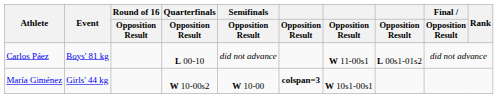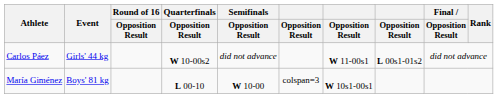(87, 56) Boys' 81 kg -> (87, 56) Girls' 44 kg
(190, 61) L 00-10 -> (190, 61) W 10-00s2
(87, 81) Girls' 44 kg -> (87, 81) Boys' 81 kg
(190, 86) W 10-00s2 -> (190, 86) L 00-10
(301, 81) bold -> (301, 81) normal
